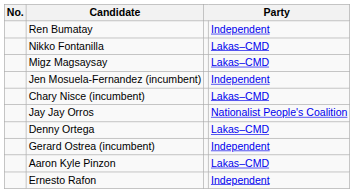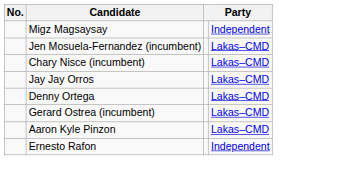- row: (61, 29)
- row: (66, 46)
(240, 63) Lakas–CMD -> (240, 29) Independent
(240, 79) Independent -> (240, 46) Lakas–CMD
(279, 113) Nationalist People's Coalition -> (240, 79) Lakas–CMD
(240, 146) Independent -> (240, 113) Lakas–CMD
